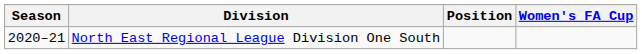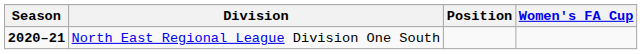(36, 38) normal -> (36, 38) bold
